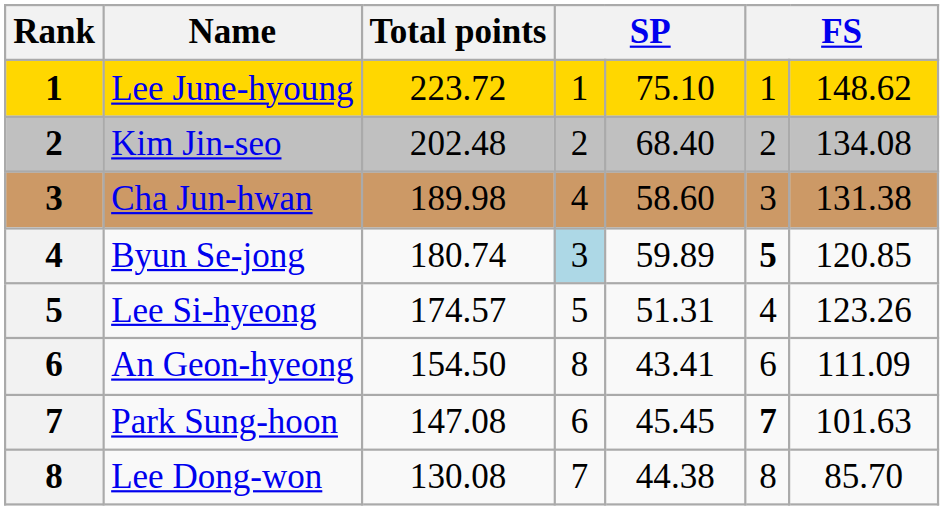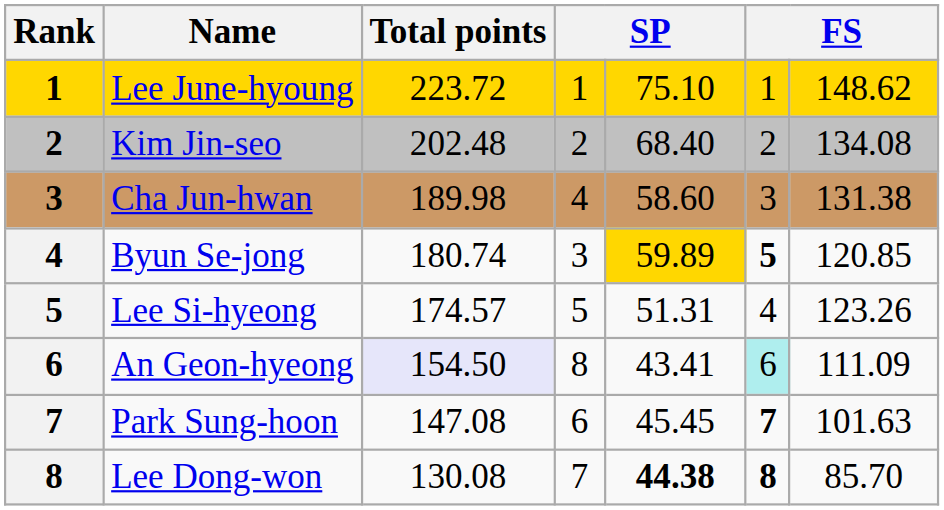(580, 254) lightblue background -> (580, 254) no background
(675, 254) no background -> (675, 254) gold background
(458, 365) no background -> (458, 365) lavender background
(768, 365) no background -> (768, 365) paleturquoise background
(675, 476) normal -> (675, 476) bold
(768, 476) normal -> (768, 476) bold
